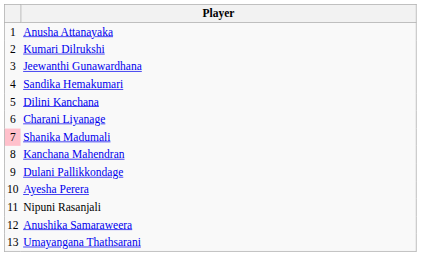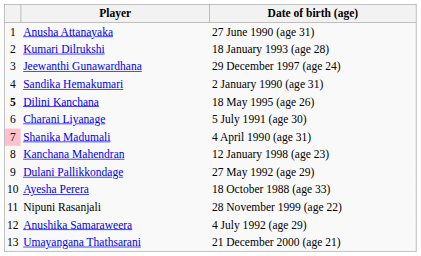+ column: (313, 13)
(13, 102) normal -> (13, 102) bold
